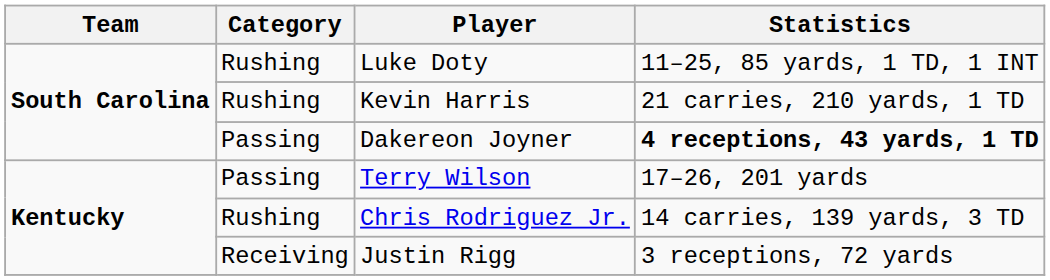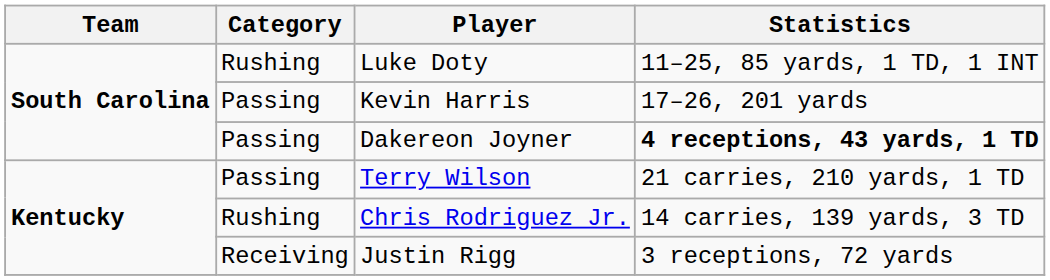(271, 102) Rushing -> (271, 102) Passing
(833, 102) 21 carries, 210 yards, 1 TD -> (755, 102) 17–26, 201 yards
(755, 179) 17–26, 201 yards -> (833, 179) 21 carries, 210 yards, 1 TD
